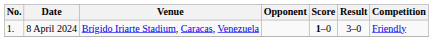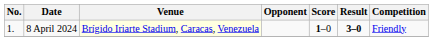(170, 28) no background -> (170, 28) lightyellow background
(354, 28) normal -> (354, 28) bold
